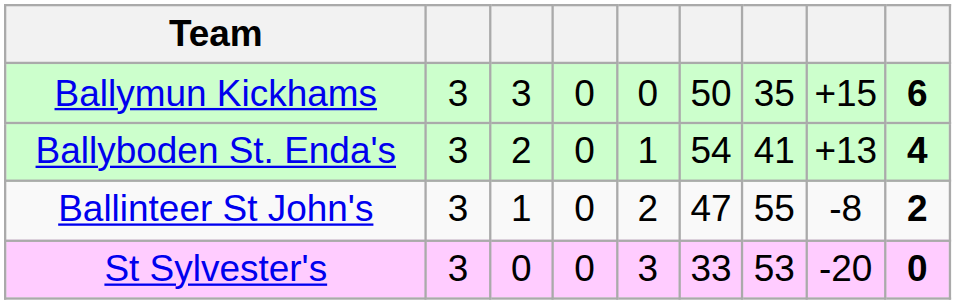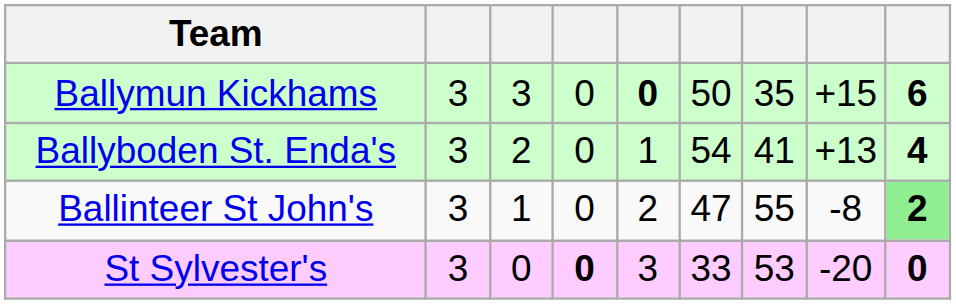(648, 92) normal -> (648, 92) bold
(917, 209) no background -> (917, 209) lightgreen background
(585, 268) normal -> (585, 268) bold
